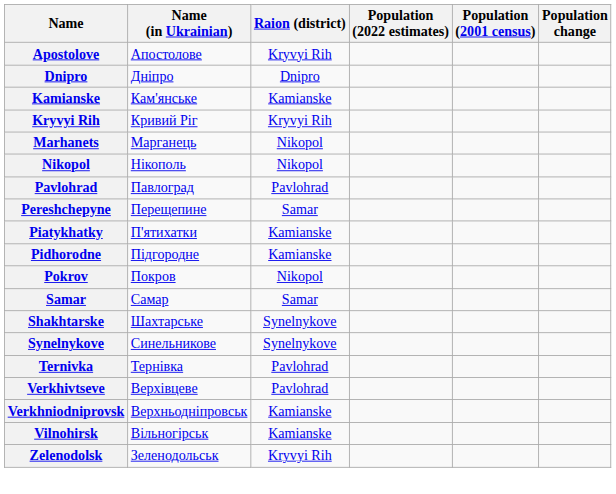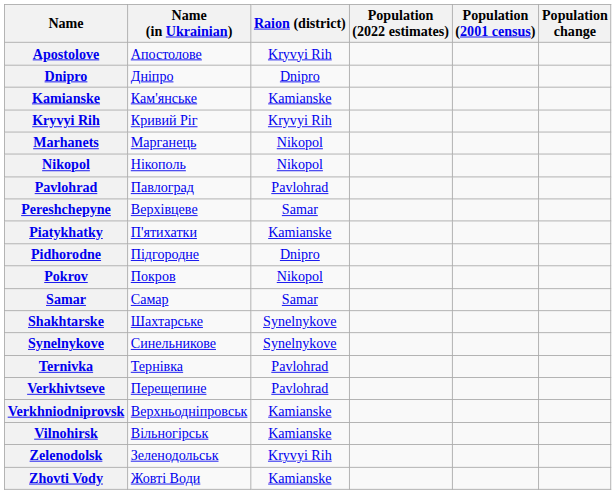(169, 210) Перещепине -> (164, 210) Верхівцеве
(300, 254) Kamianske -> (300, 254) Dnipro
(164, 388) Верхівцеве -> (169, 388) Перещепине
+ row: (66, 478)
